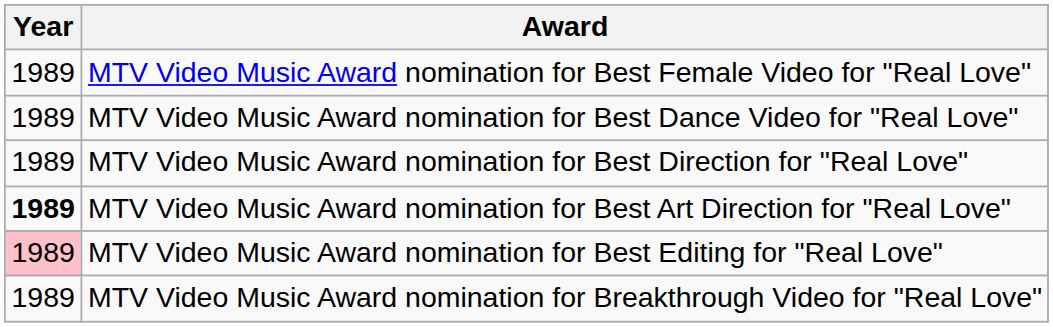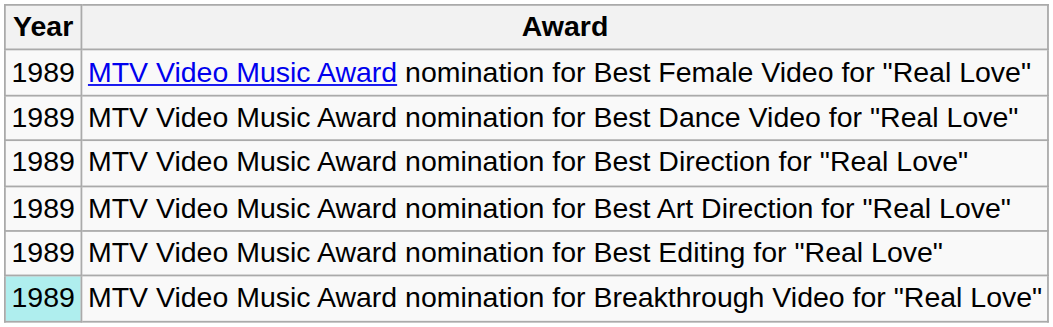(43, 207) bold -> (43, 207) normal
(43, 252) pink background -> (43, 252) no background
(43, 298) no background -> (43, 298) paleturquoise background
